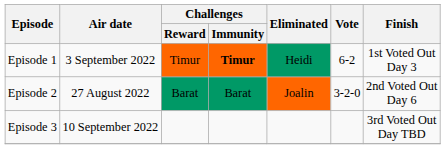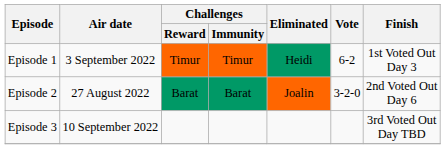(238, 60) bold -> (238, 60) normal
